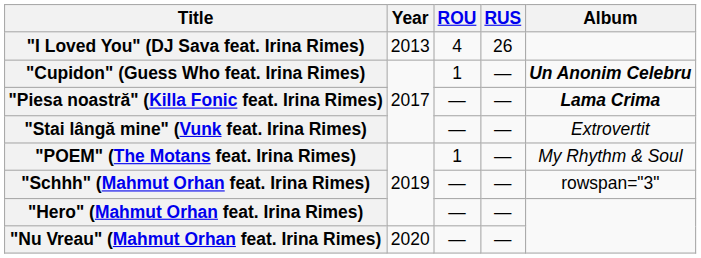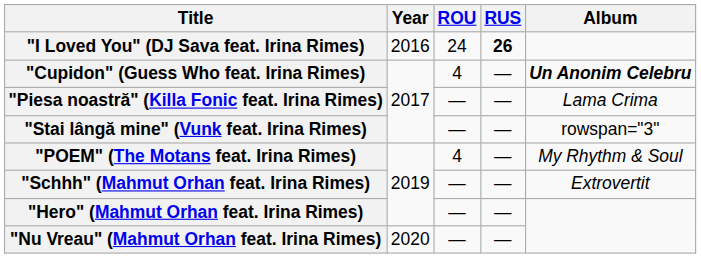(410, 45) 2013 -> (410, 45) 2016
(457, 45) 4 -> (457, 45) 24
(503, 45) normal -> (503, 45) bold
(457, 73) 1 -> (457, 73) 4
(610, 101) bold -> (610, 101) normal
(610, 128) Extrovertit -> (610, 128) rowspan="3"
(457, 156) 1 -> (457, 156) 4
(610, 184) rowspan="3" -> (610, 184) Extrovertit
